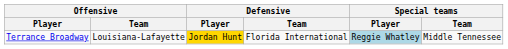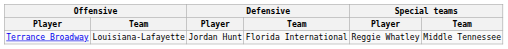(215, 37) gold background -> (215, 37) no background
(386, 37) lightblue background -> (386, 37) no background
